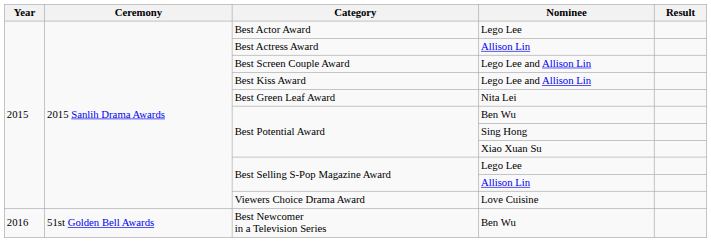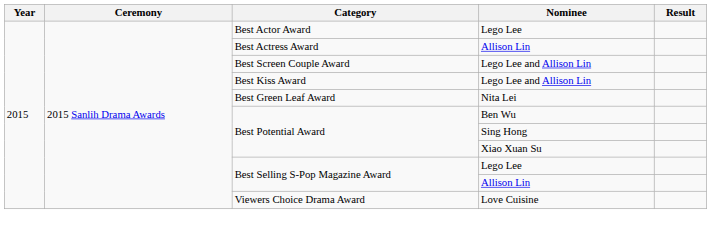- row: (281, 223)
